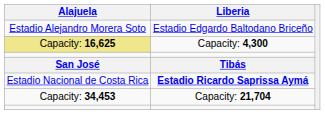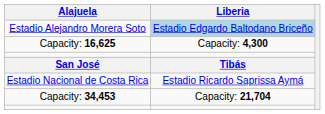(233, 28) no background -> (233, 28) lightblue background
(78, 44) khaki background -> (78, 44) no background
(233, 81) bold -> (233, 81) normal
